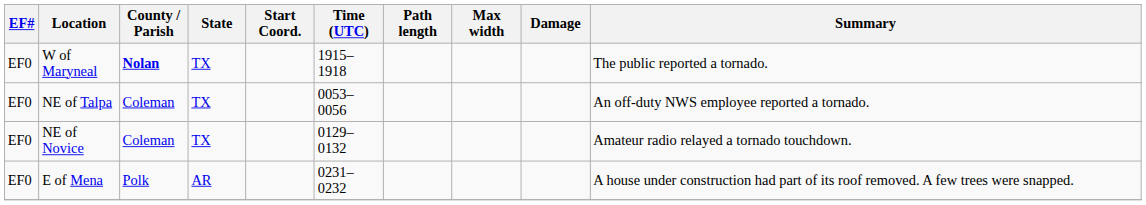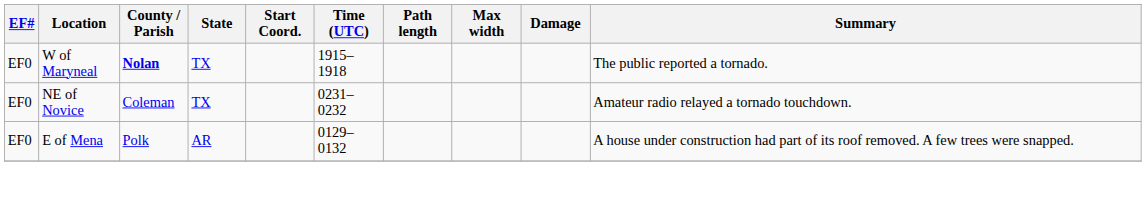- row: (77, 102)
(336, 141) 0129–0132 -> (336, 102) 0231–0232
(336, 180) 0231–0232 -> (336, 141) 0129–0132
